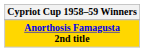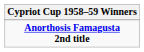(72, 33) gold background -> (72, 33) no background
